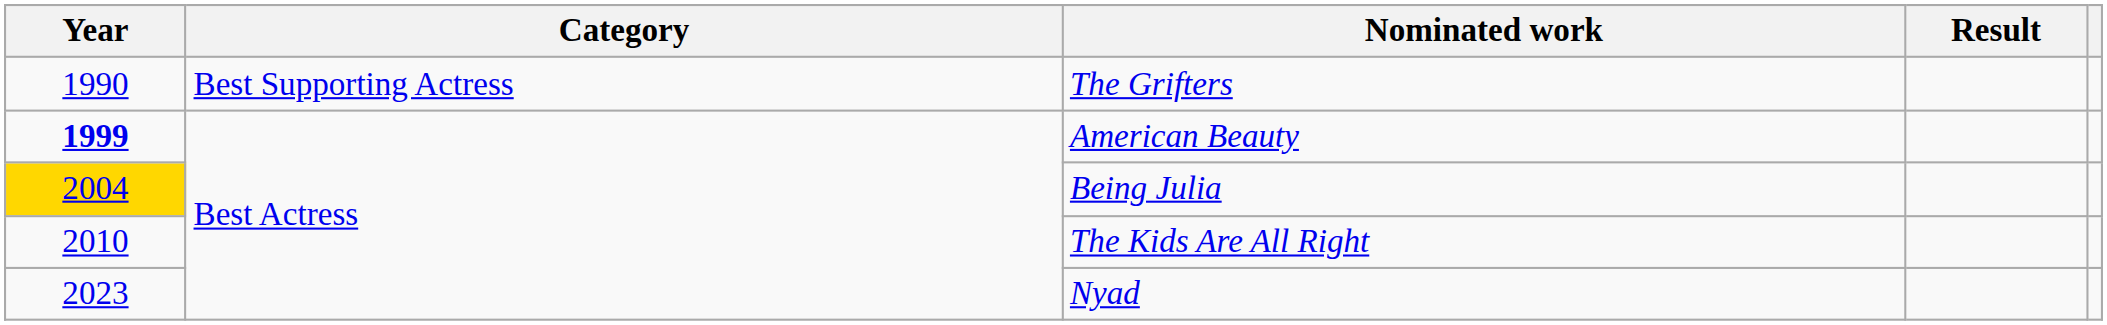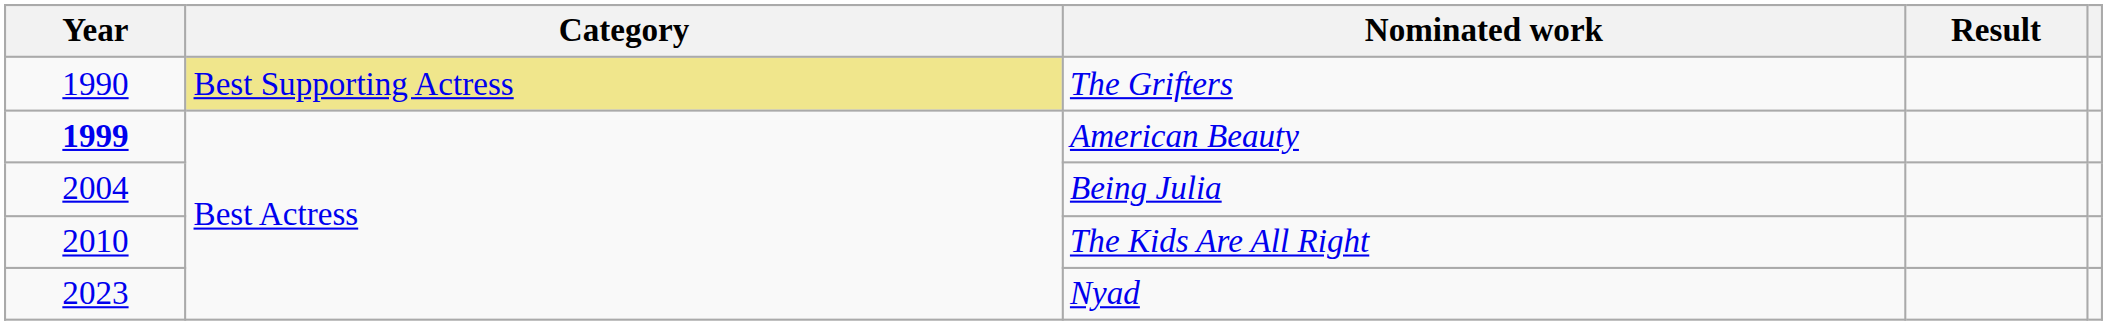(354, 83) no background -> (354, 83) khaki background
(95, 188) gold background -> (95, 188) no background
